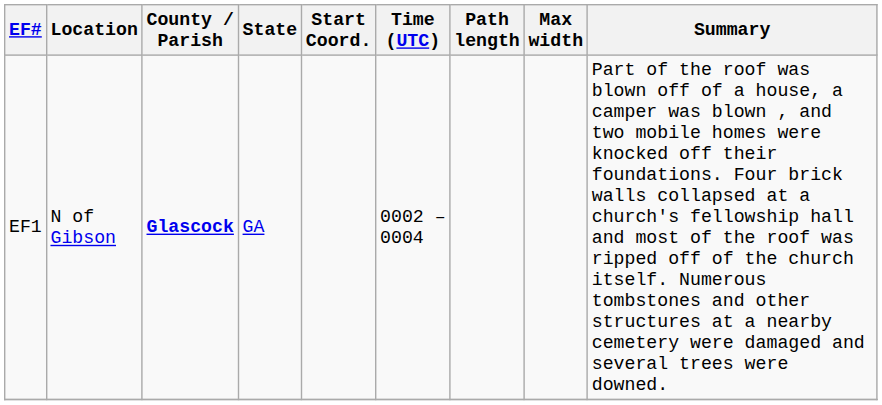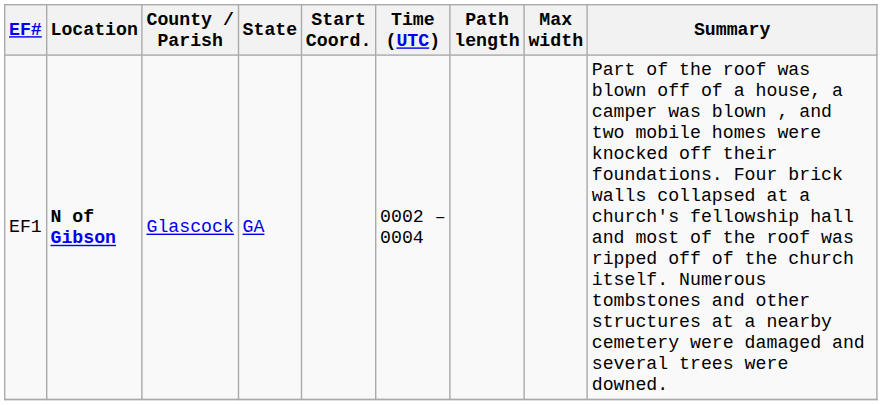(83, 228) normal -> (83, 228) bold
(190, 228) bold -> (190, 228) normal
